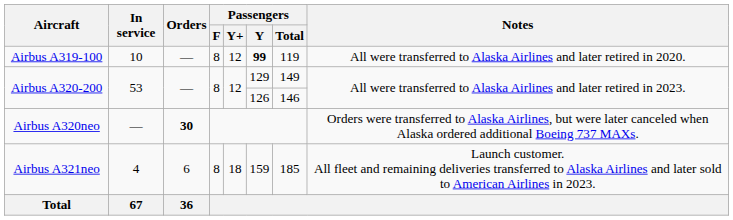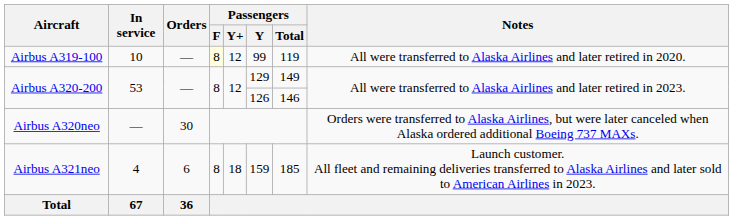(217, 56) no background -> (217, 56) lightyellow background
(259, 56) bold -> (259, 56) normal
(186, 126) bold -> (186, 126) normal
